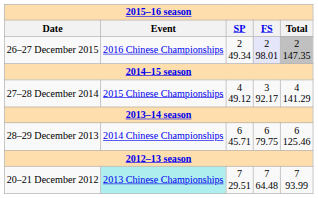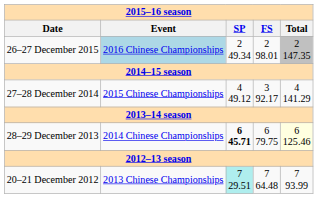(163, 50) no background -> (163, 50) lightblue background
(267, 50) lavender background -> (267, 50) no background
(239, 136) normal -> (239, 136) bold
(297, 136) no background -> (297, 136) lightyellow background
(163, 180) paleturquoise background -> (163, 180) no background
(239, 180) no background -> (239, 180) paleturquoise background
